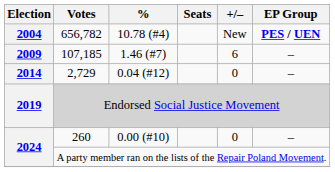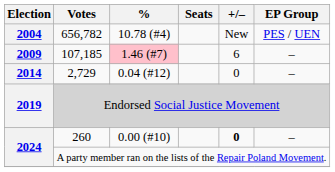(291, 34) bold -> (292, 34) normal
(143, 53) no background -> (144, 53) pink background
(235, 137) normal -> (236, 137) bold
